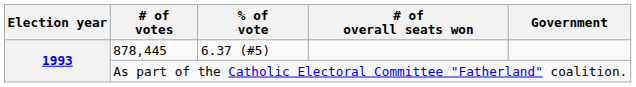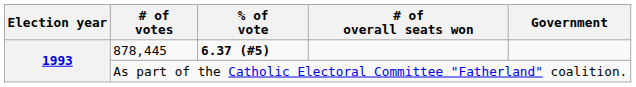(236, 50) normal -> (236, 50) bold
